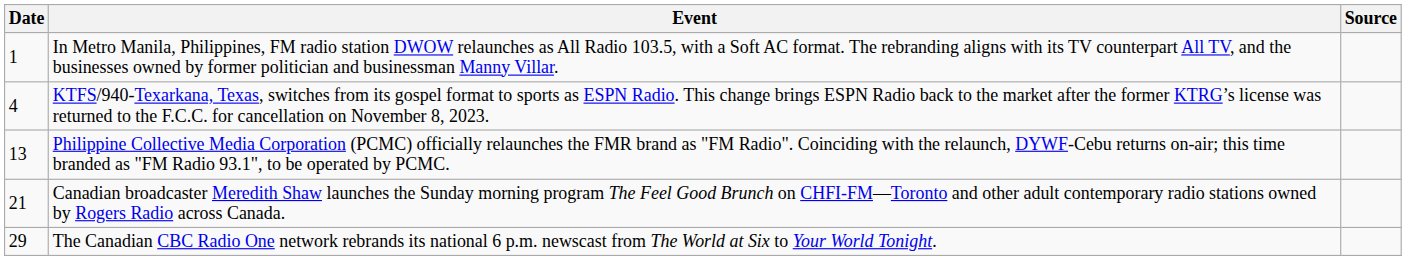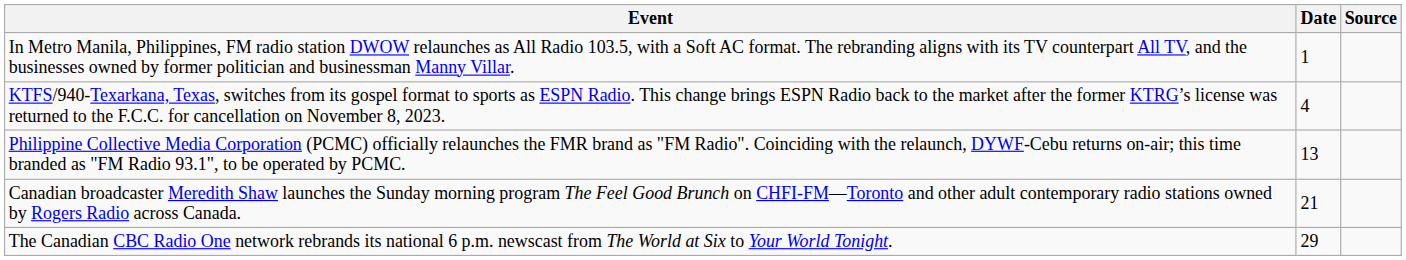columns swapped: (27, 18) <-> (695, 18)
